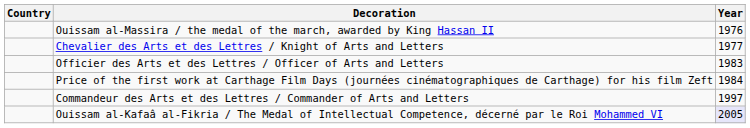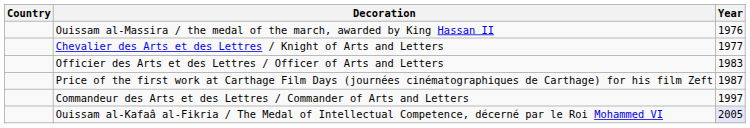(731, 81) 1984 -> (731, 81) 1987
